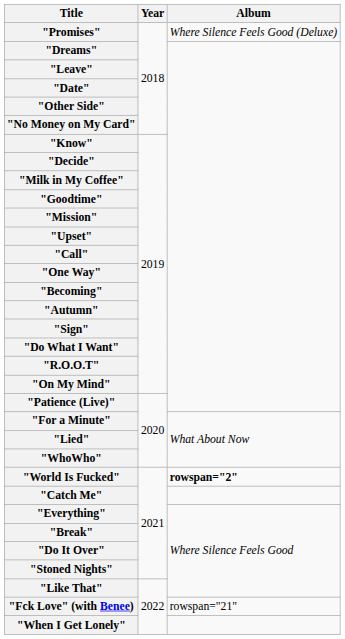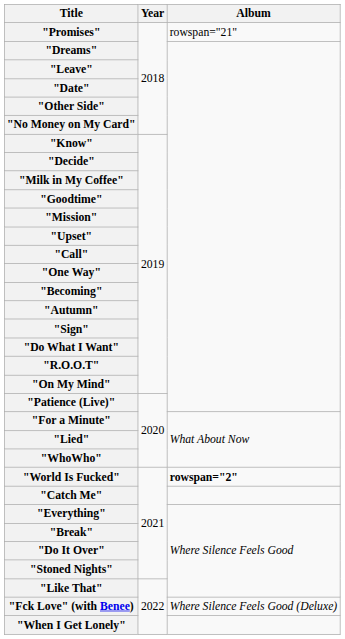(253, 32) Where Silence Feels Good (Deluxe) -> (203, 32) rowspan="21"
(203, 606) rowspan="21" -> (253, 606) Where Silence Feels Good (Deluxe)
